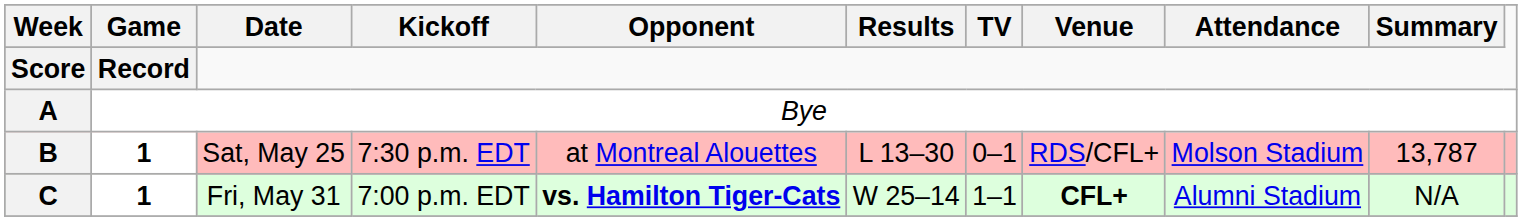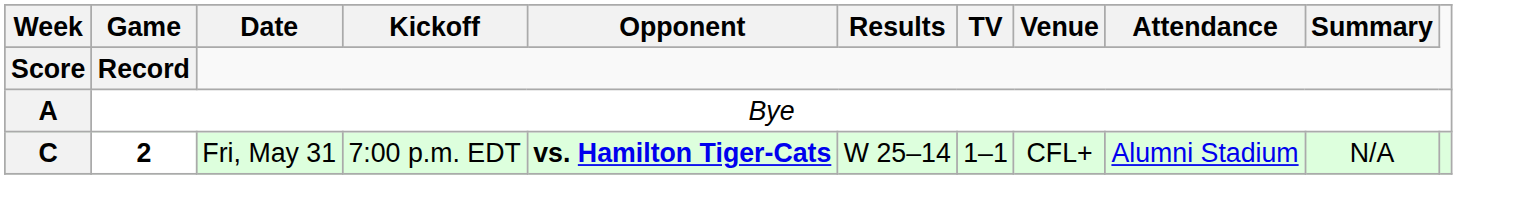- row: (48, 153)
(144, 196) 1 -> (144, 153) 2
(1094, 196) bold -> (1060, 153) normal
